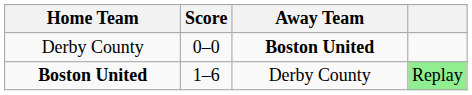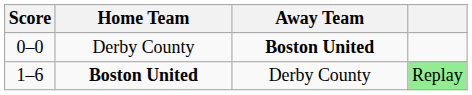columns swapped: (93, 18) <-> (206, 18)
